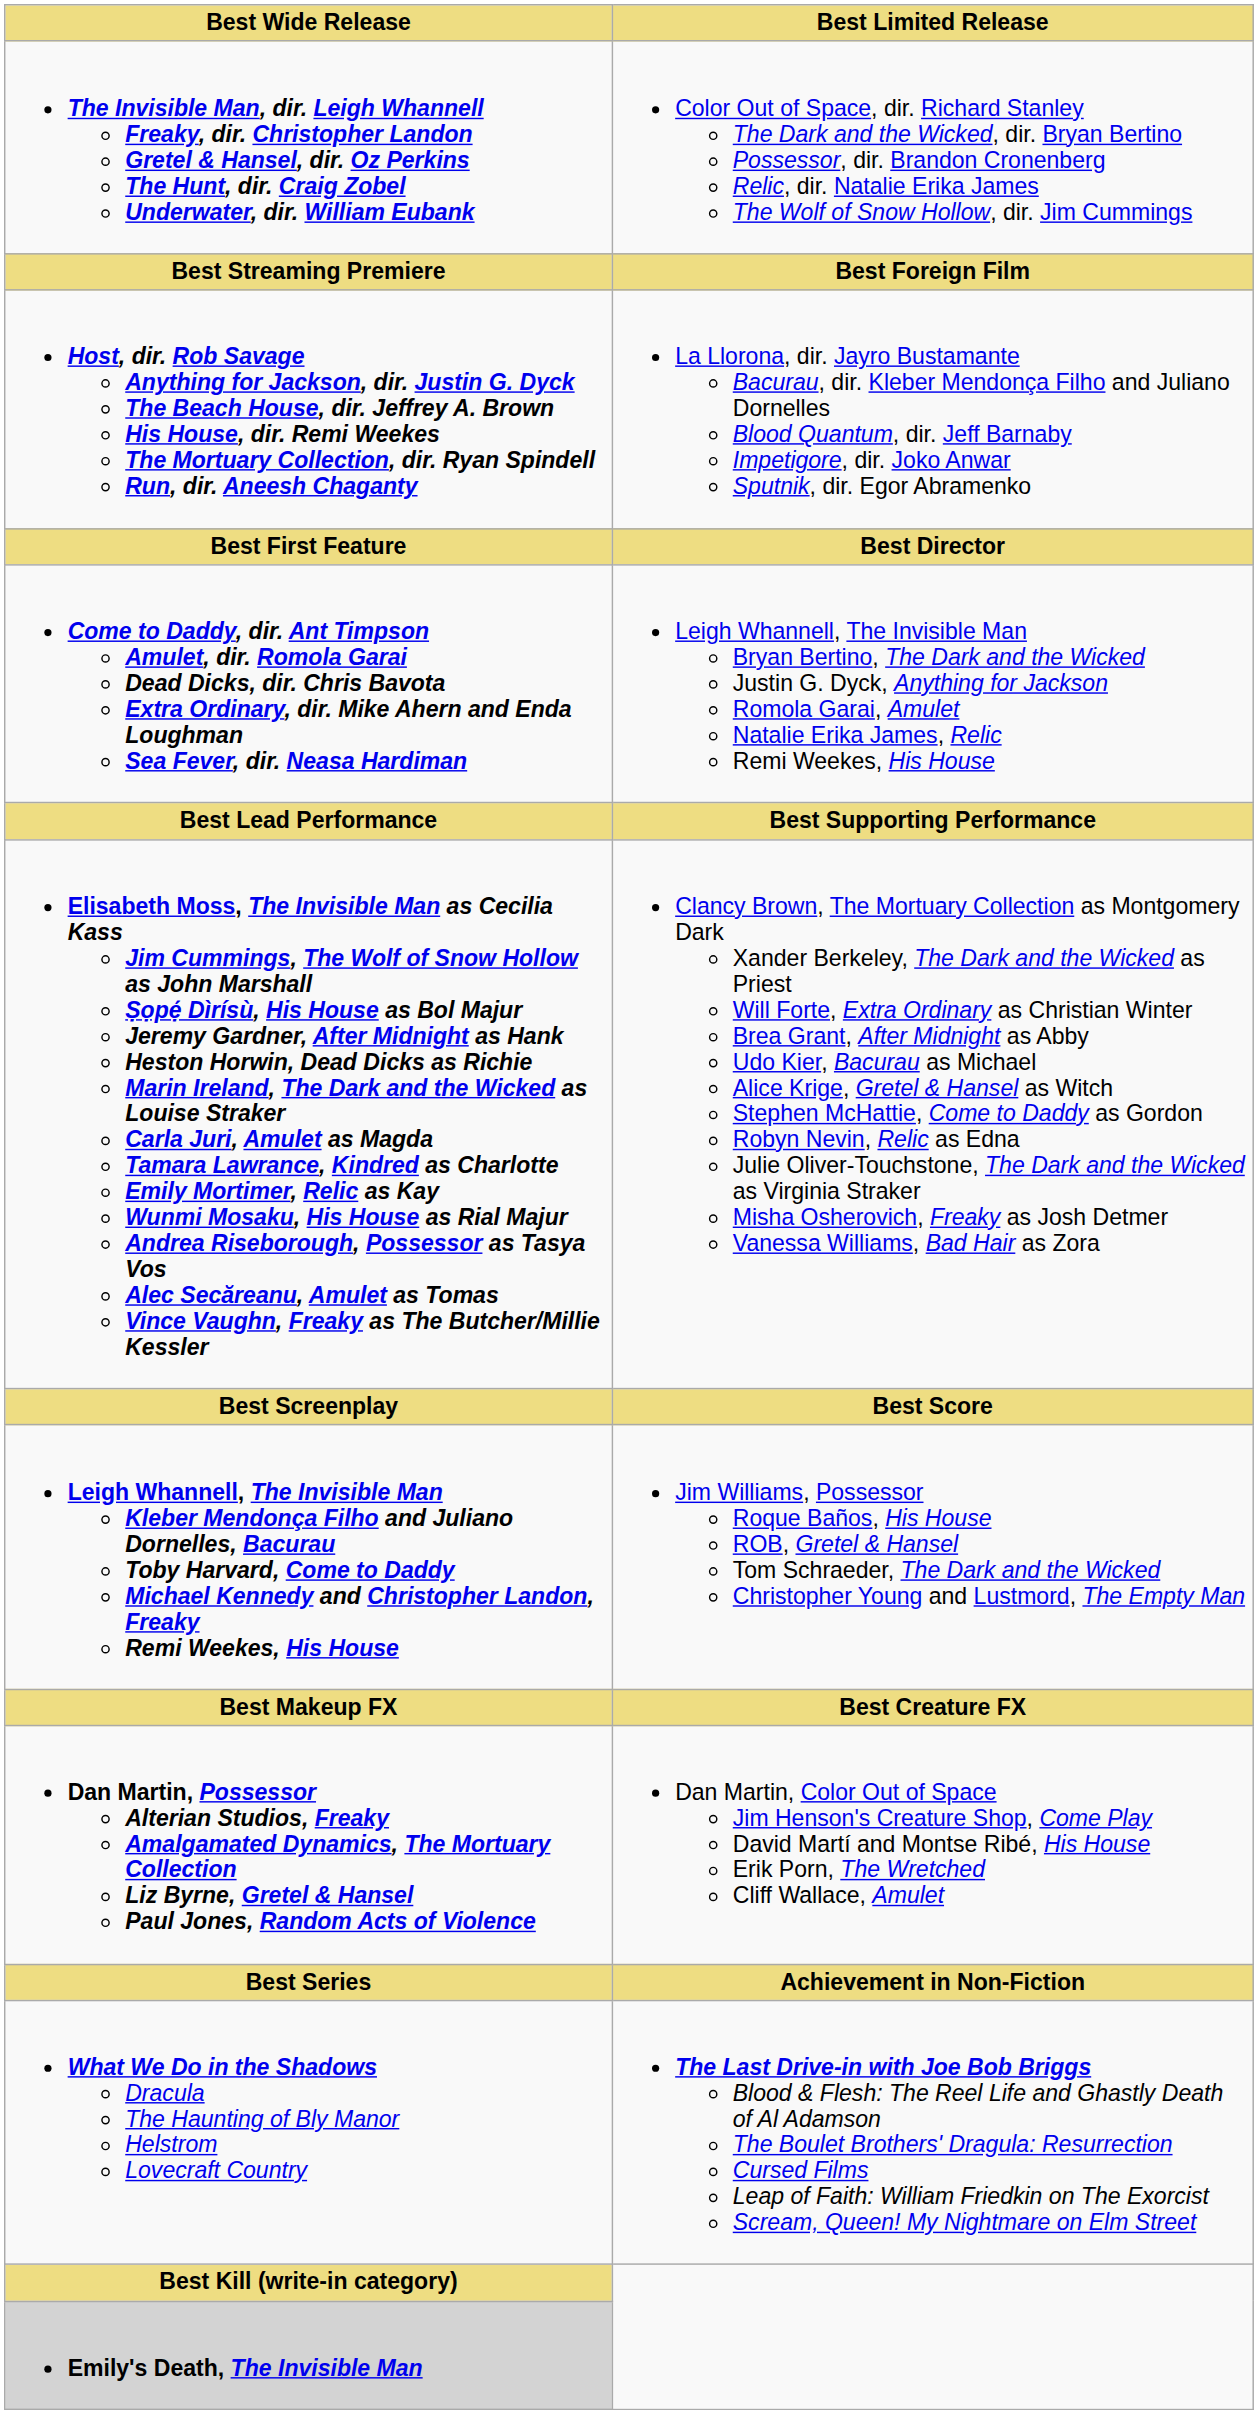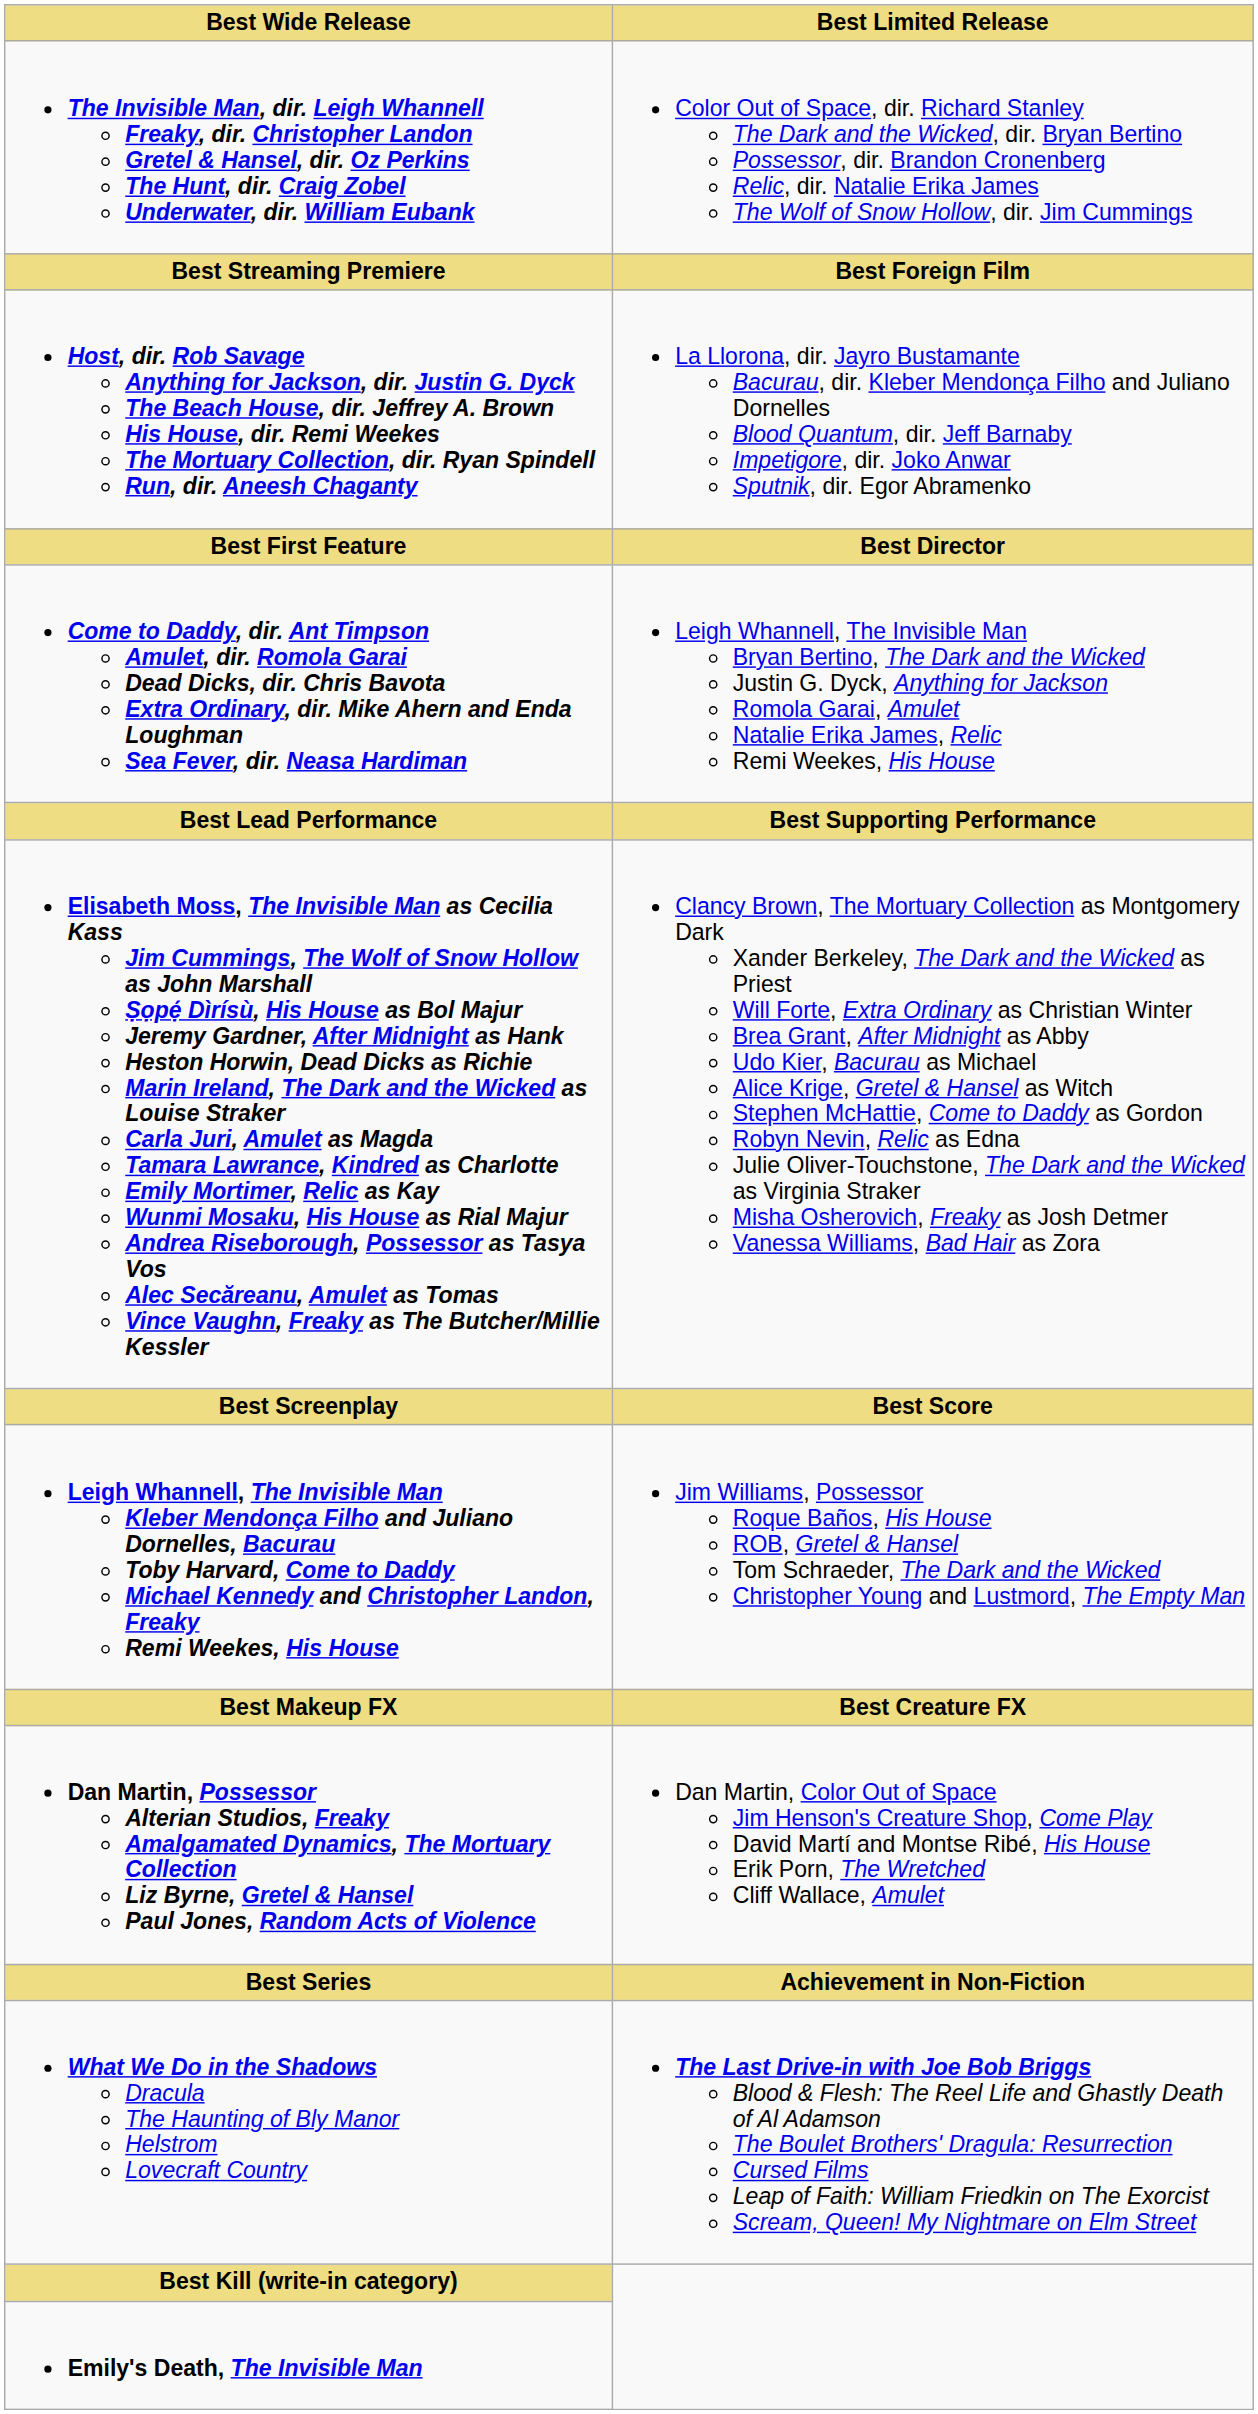(308, 2368) lightgrey background -> (308, 2368) no background
